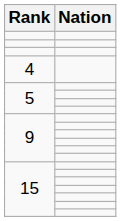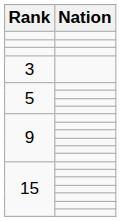(29, 68) 4 -> (29, 68) 3
